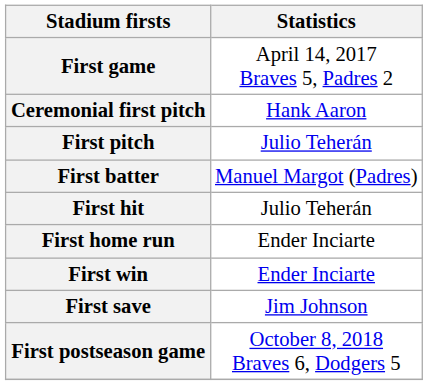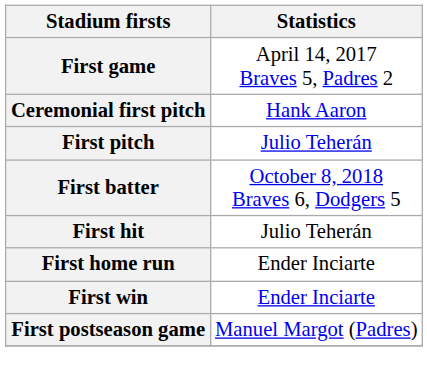(316, 175) Manuel Margot (Padres) -> (316, 187) October 8, 2018 Braves 6, Dodgers 5
- row: (108, 306)
(316, 350) October 8, 2018 Braves 6, Dodgers 5 -> (316, 329) Manuel Margot (Padres)
